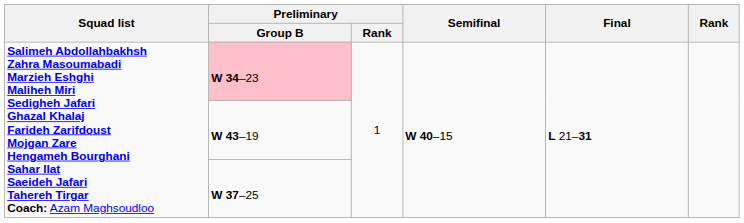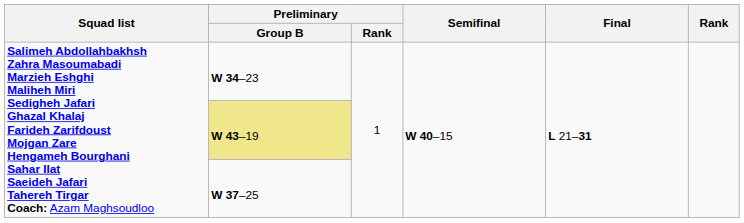(235, 78) pink background -> (235, 78) no background
(235, 137) no background -> (235, 137) khaki background
